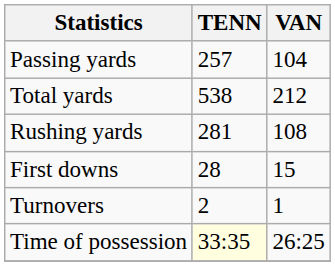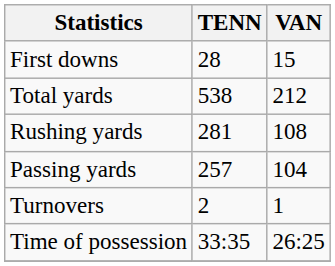rows swapped: (64, 168) <-> (73, 59)
(224, 242) lightyellow background -> (224, 242) no background
